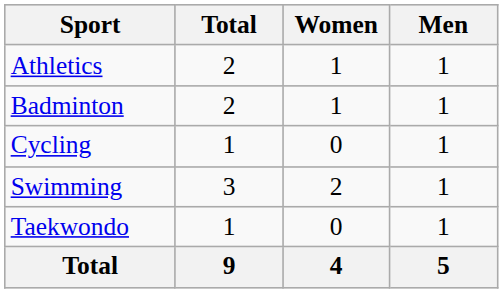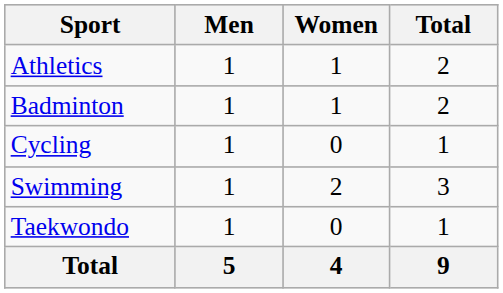columns swapped: (443, 24) <-> (229, 24)
